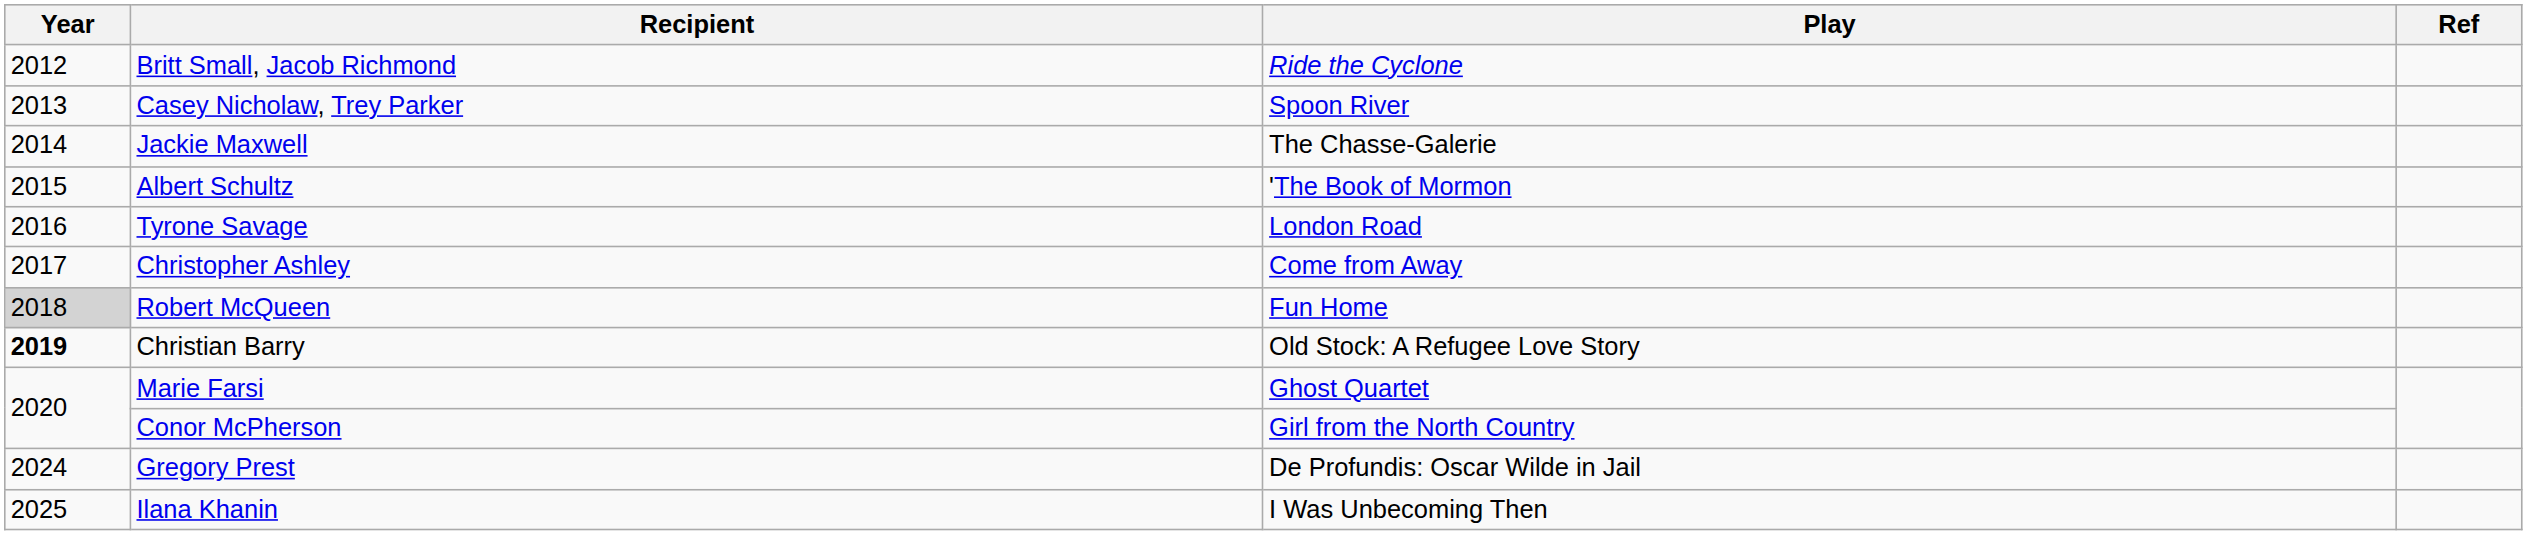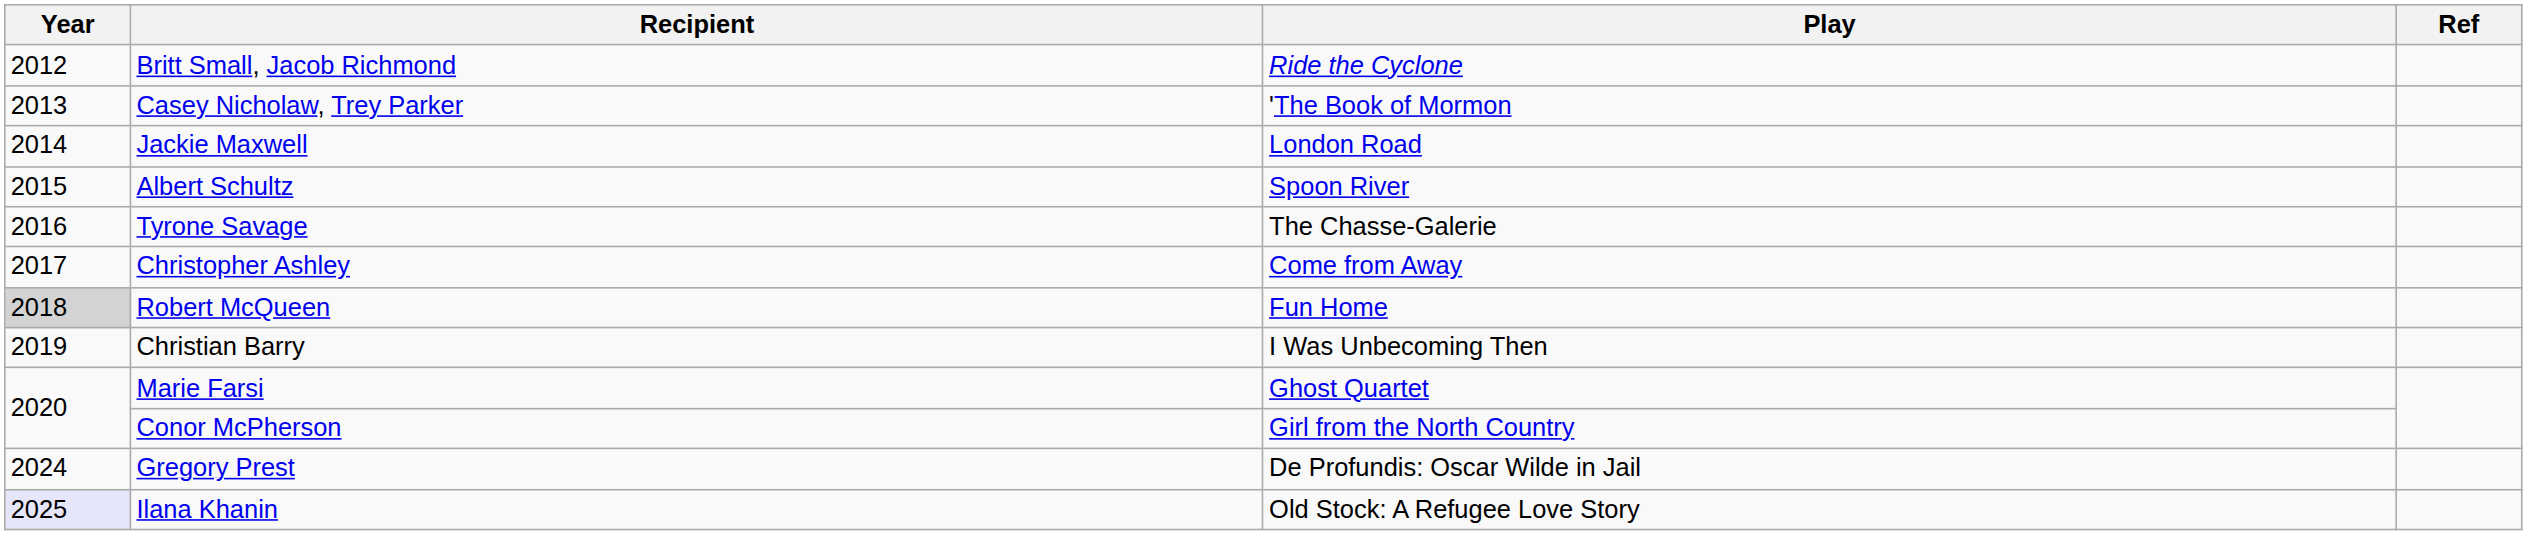(1339, 105) Spoon River -> (1390, 105) 'The Book of Mormon
(1383, 145) The Chasse-Galerie -> (1346, 145) London Road
(1390, 186) 'The Book of Mormon -> (1339, 186) Spoon River
(1346, 226) London Road -> (1383, 226) The Chasse-Galerie
(39, 347) bold -> (39, 347) normal
(1454, 347) Old Stock: A Refugee Love Story -> (1408, 347) I Was Unbecoming Then
(39, 508) no background -> (39, 508) lavender background
(1408, 508) I Was Unbecoming Then -> (1454, 508) Old Stock: A Refugee Love Story
